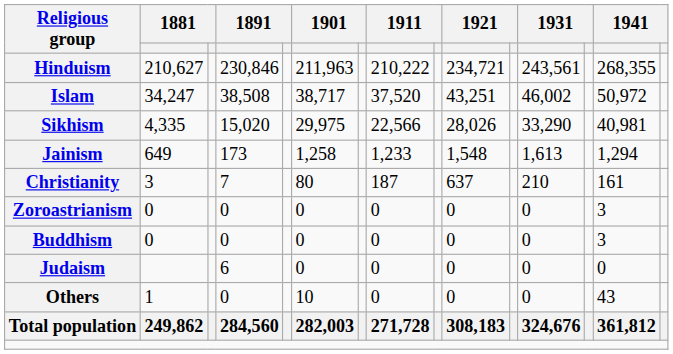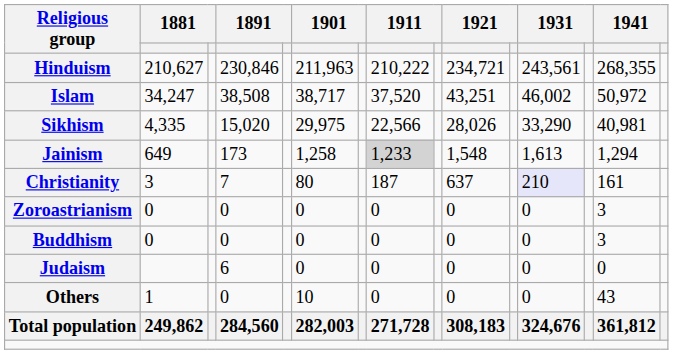(391, 153) no background -> (391, 153) lightgrey background
(535, 182) no background -> (535, 182) lavender background
